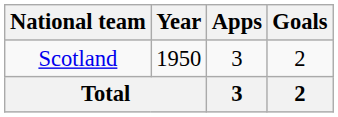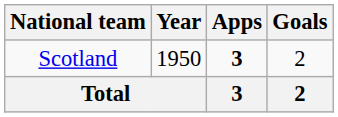(237, 58) normal -> (237, 58) bold
